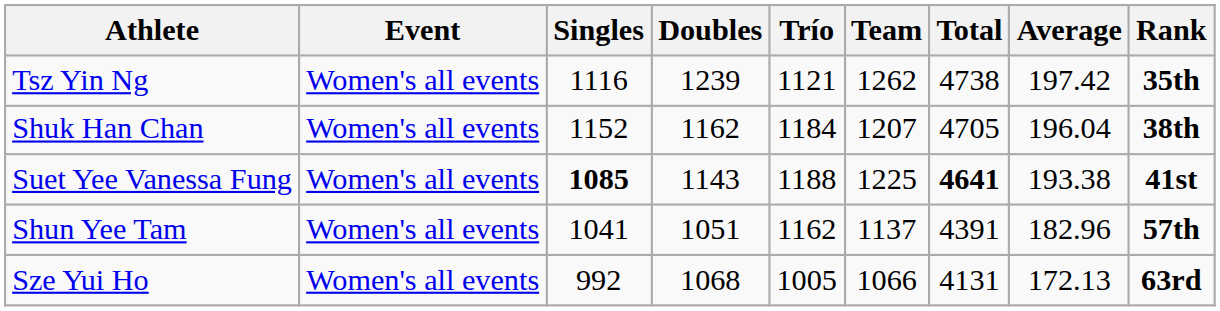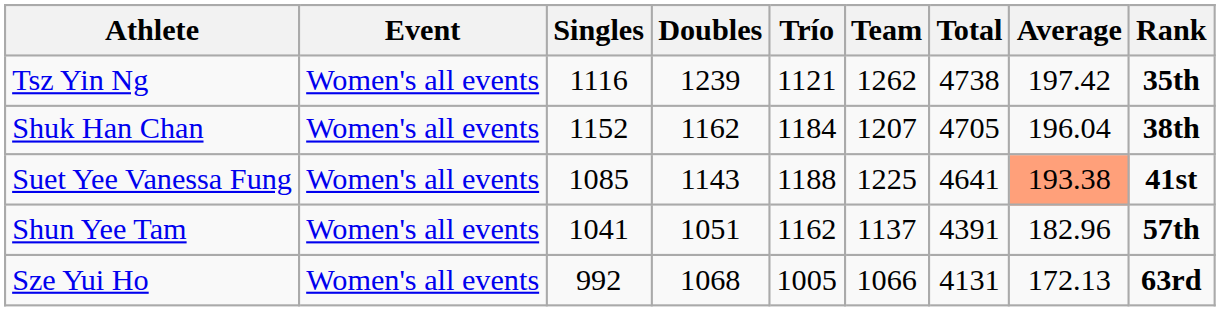(599, 179) bold -> (599, 179) normal
(969, 179) bold -> (969, 179) normal
(1069, 179) no background -> (1069, 179) lightsalmon background
